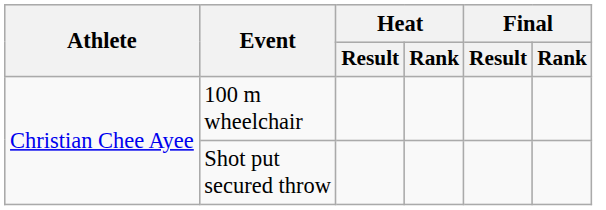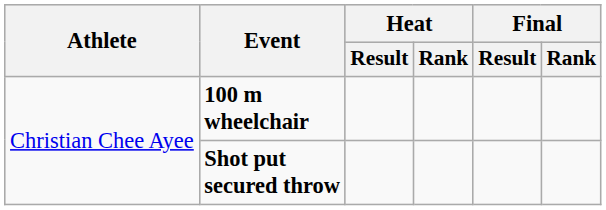(254, 108) normal -> (257, 108) bold
(268, 172) normal -> (272, 172) bold
